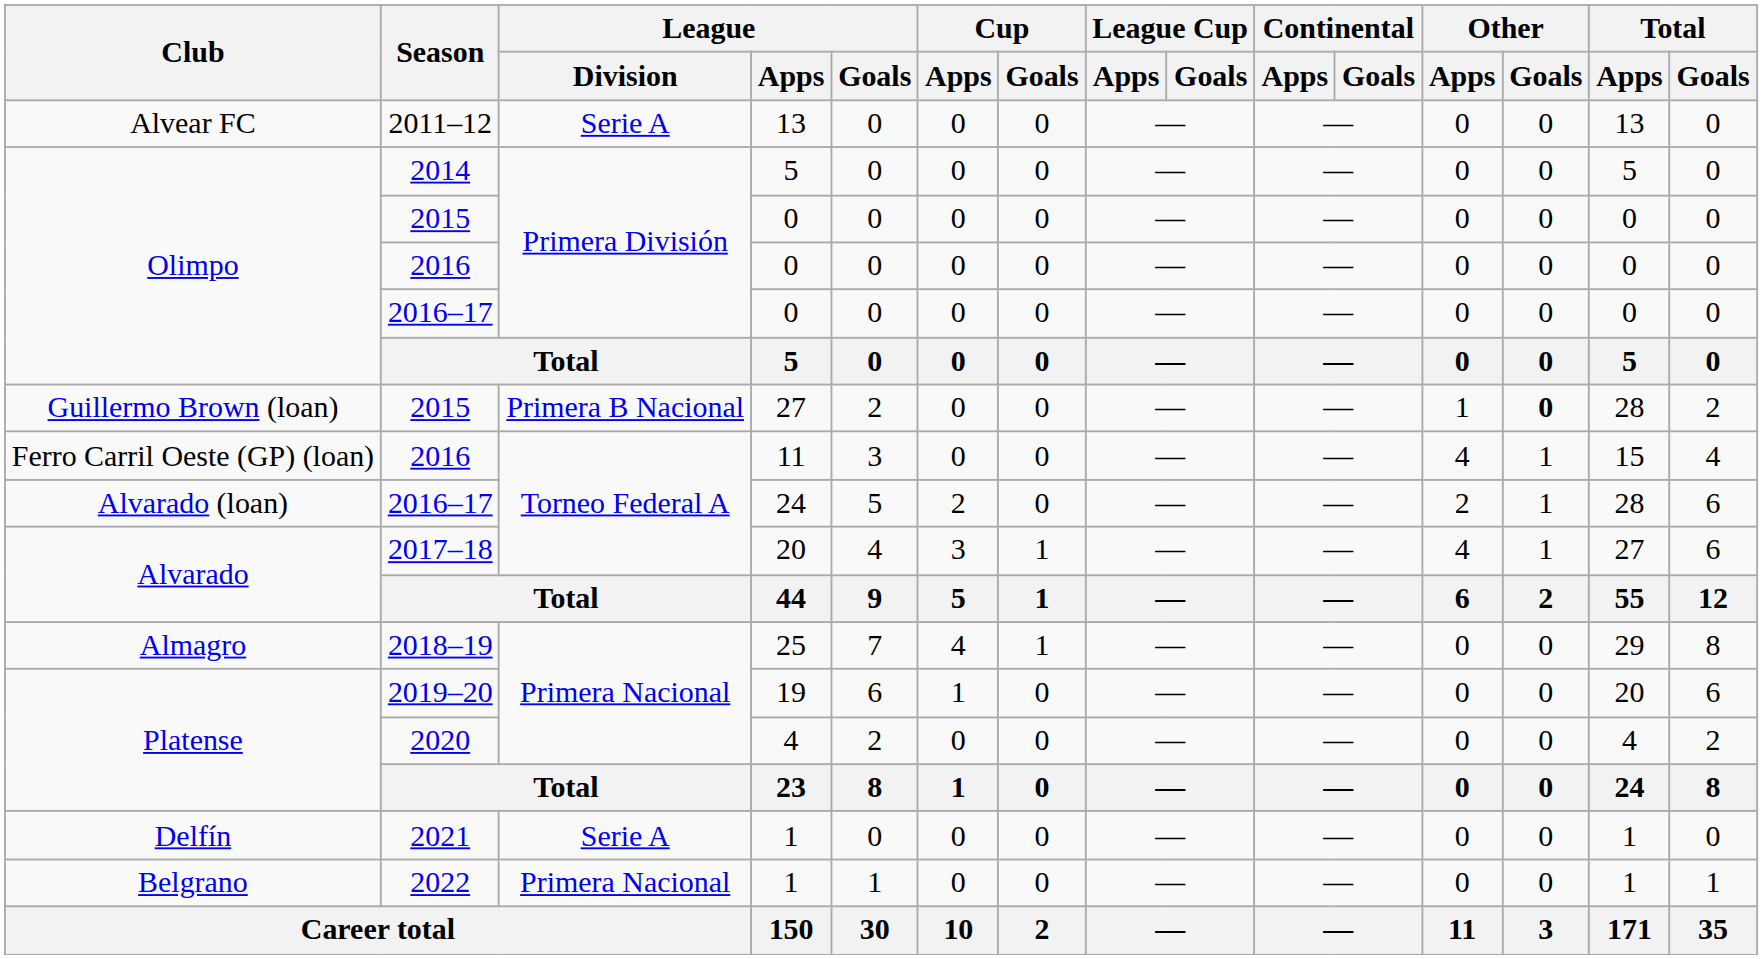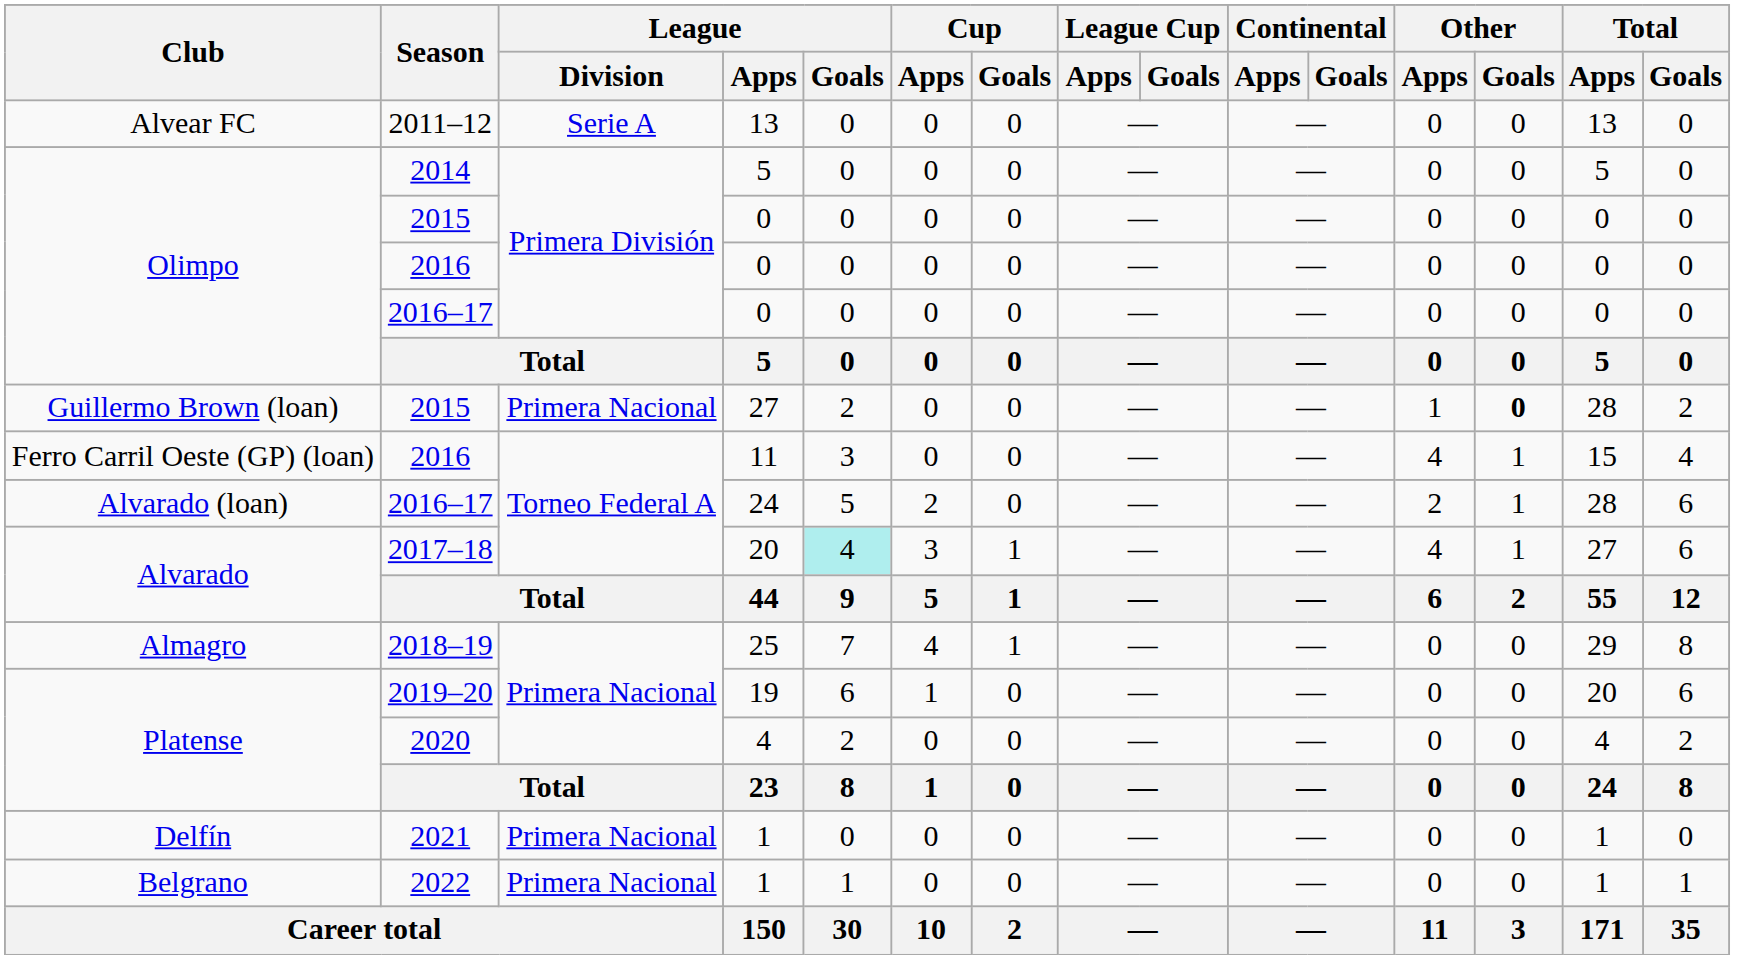(625, 407) Primera B Nacional -> (611, 407) Primera Nacional
(875, 550) no background -> (847, 550) paleturquoise background
(625, 834) Serie A -> (611, 834) Primera Nacional
